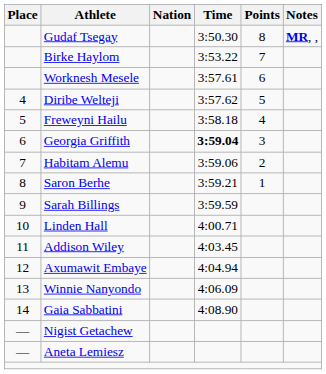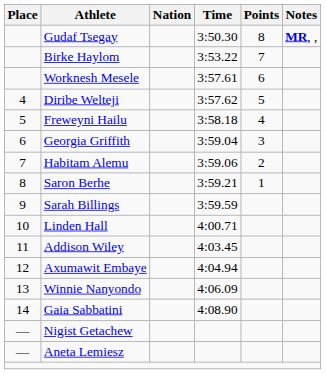(218, 141) bold -> (217, 141) normal
